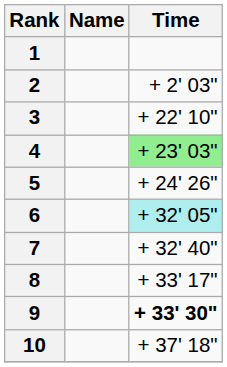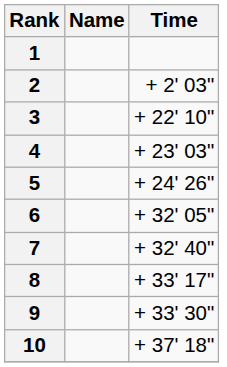(178, 150) lightgreen background -> (174, 150) no background
(178, 215) paleturquoise background -> (174, 215) no background
(176, 313) bold -> (174, 313) normal
